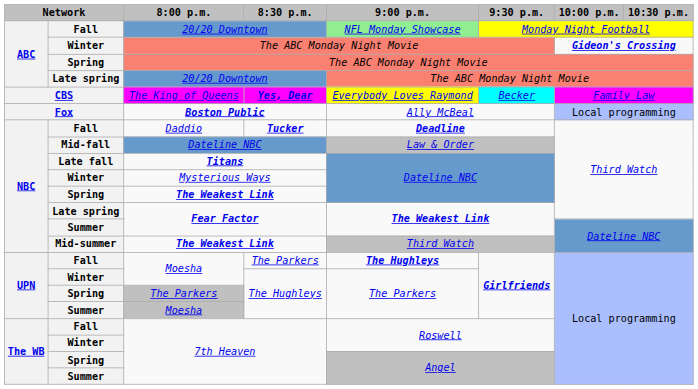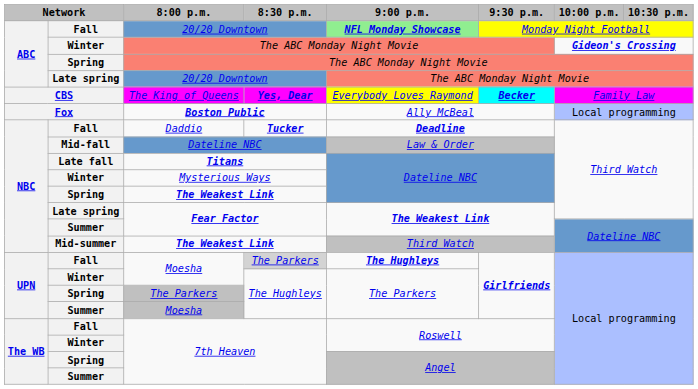(403, 29) normal -> (403, 29) bold
(517, 95) normal -> (517, 95) bold
(285, 261) no background -> (285, 261) lightgrey background
